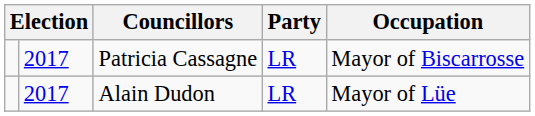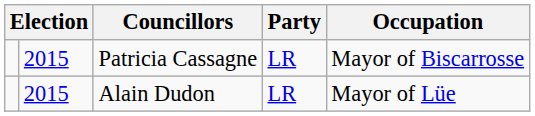(46, 57) 2017 -> (46, 57) 2015
(46, 93) 2017 -> (46, 93) 2015
